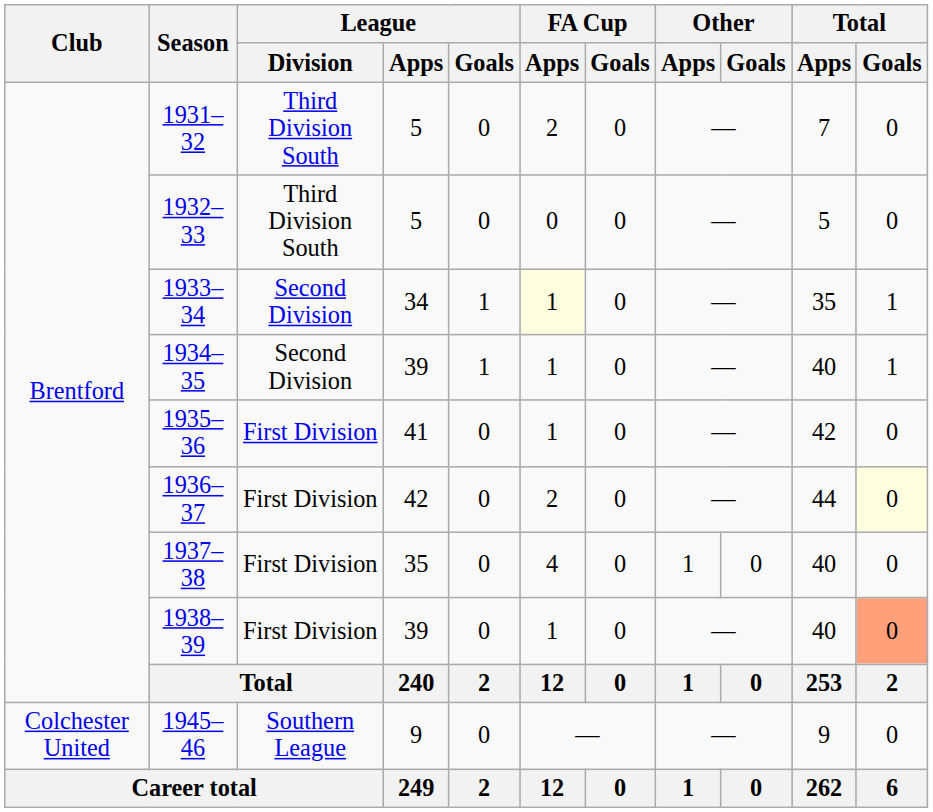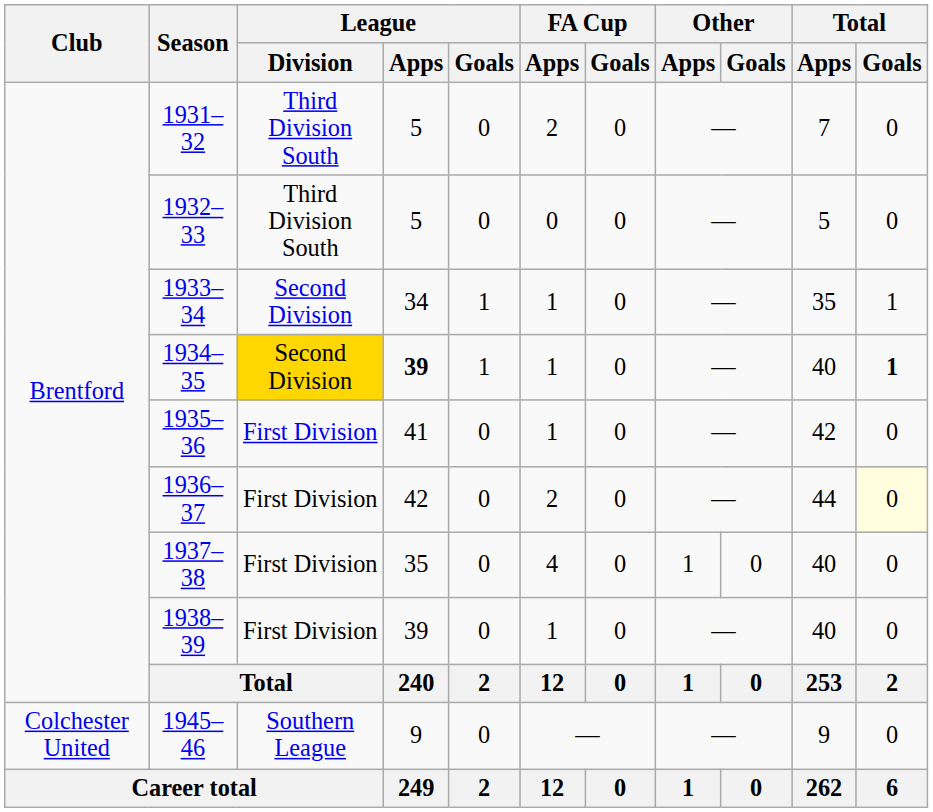(552, 301) lightyellow background -> (552, 301) no background
(310, 367) no background -> (310, 367) gold background
(416, 367) normal -> (416, 367) bold
(892, 367) normal -> (892, 367) bold
(892, 630) lightsalmon background -> (892, 630) no background
